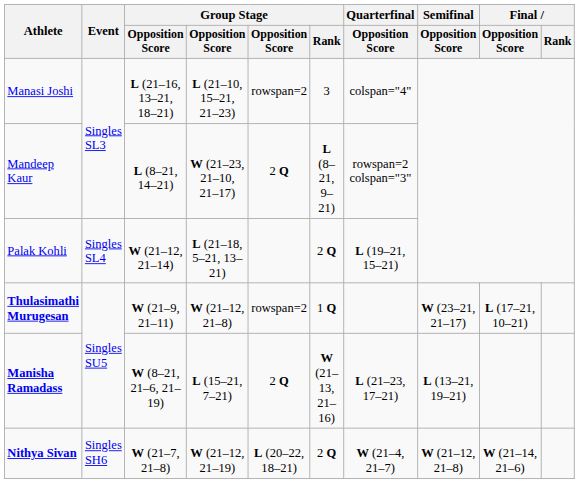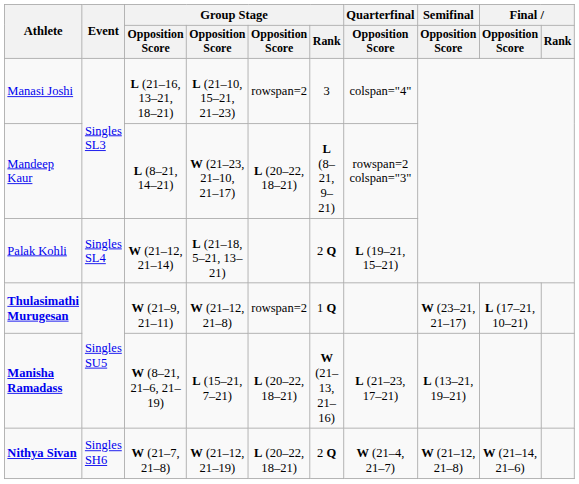(279, 171) 2 Q -> (279, 178) L (20–22, 18–21)
(279, 381) 2 Q -> (279, 388) L (20–22, 18–21)
